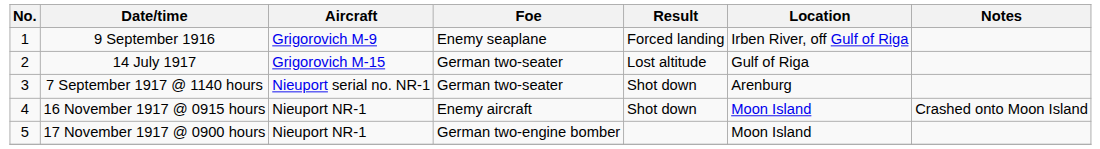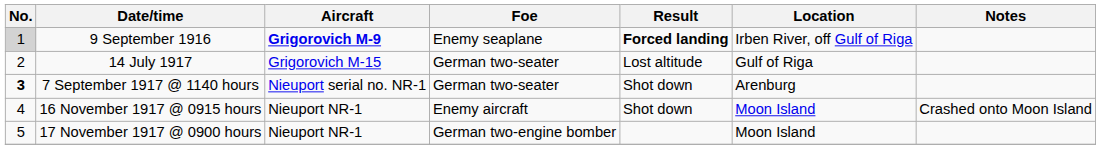(25, 39) no background -> (21, 39) lightgrey background
(325, 39) normal -> (325, 39) bold
(676, 39) normal -> (676, 39) bold
(25, 86) normal -> (21, 86) bold
